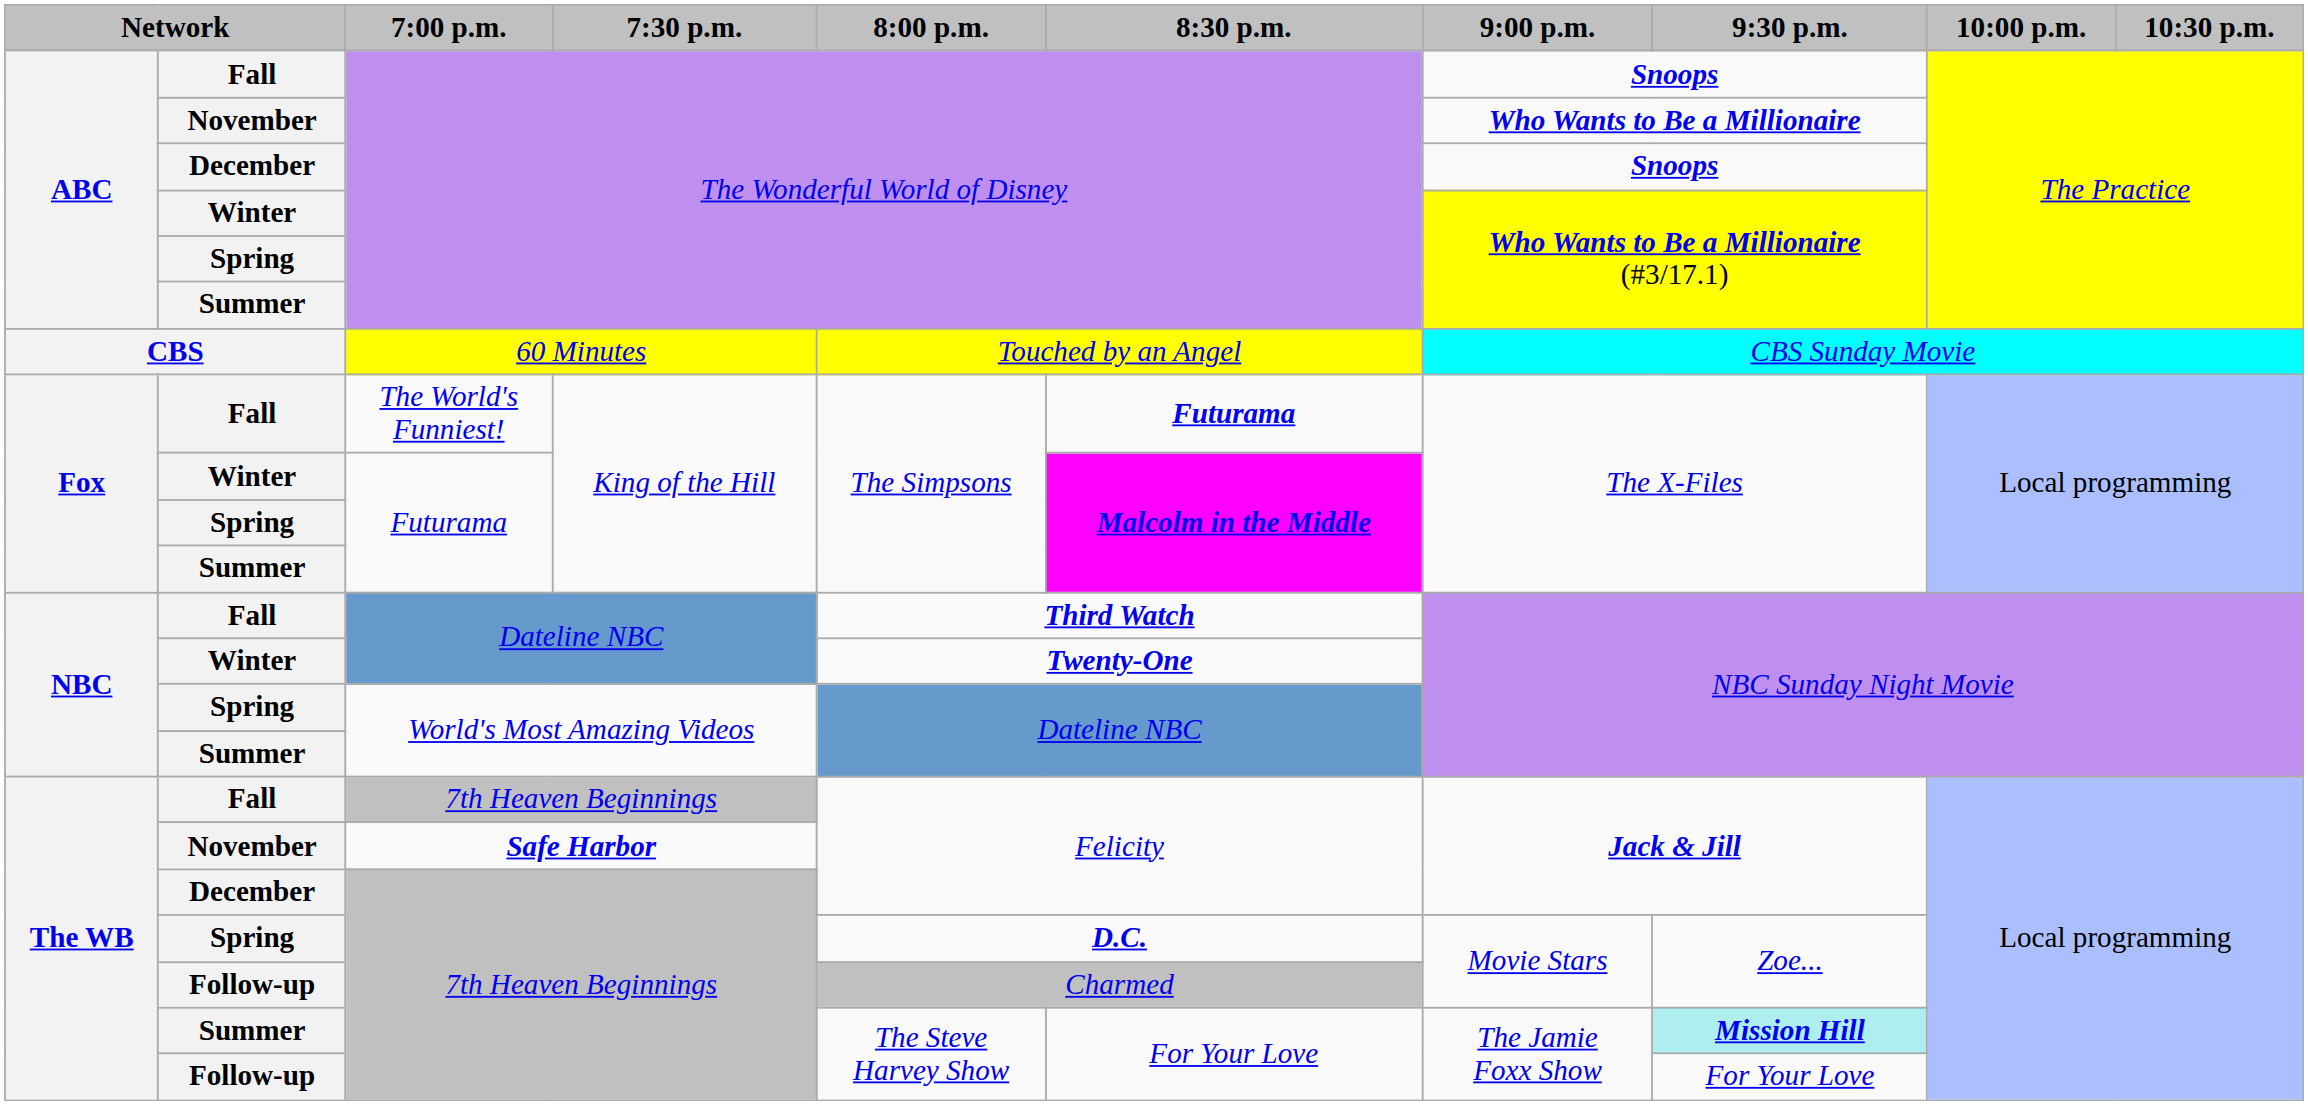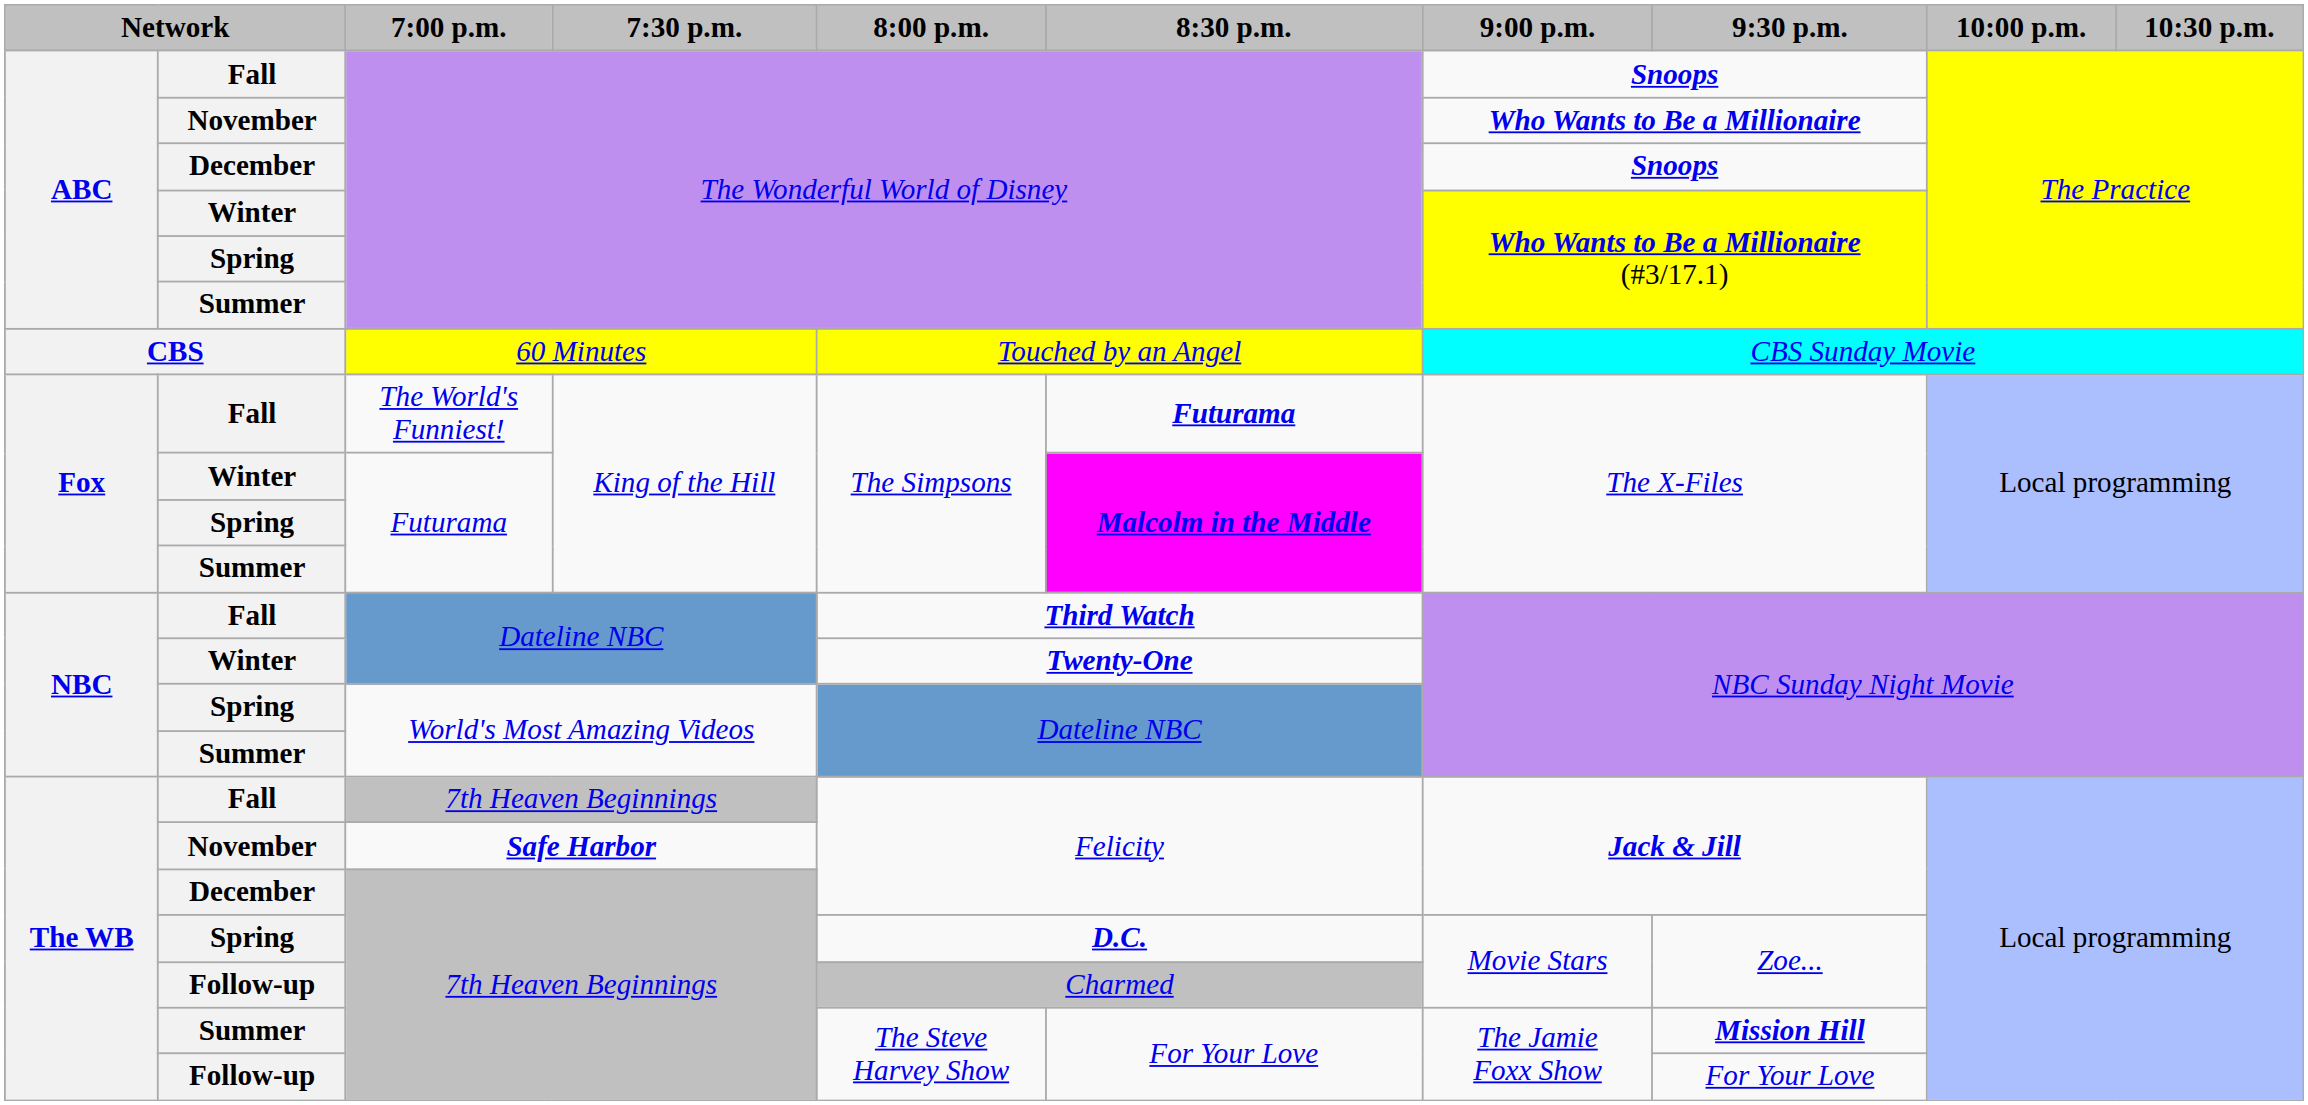(1790, 1030) paleturquoise background -> (1790, 1030) no background
